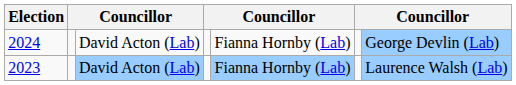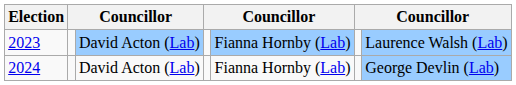rows swapped: (24, 67) <-> (24, 42)
